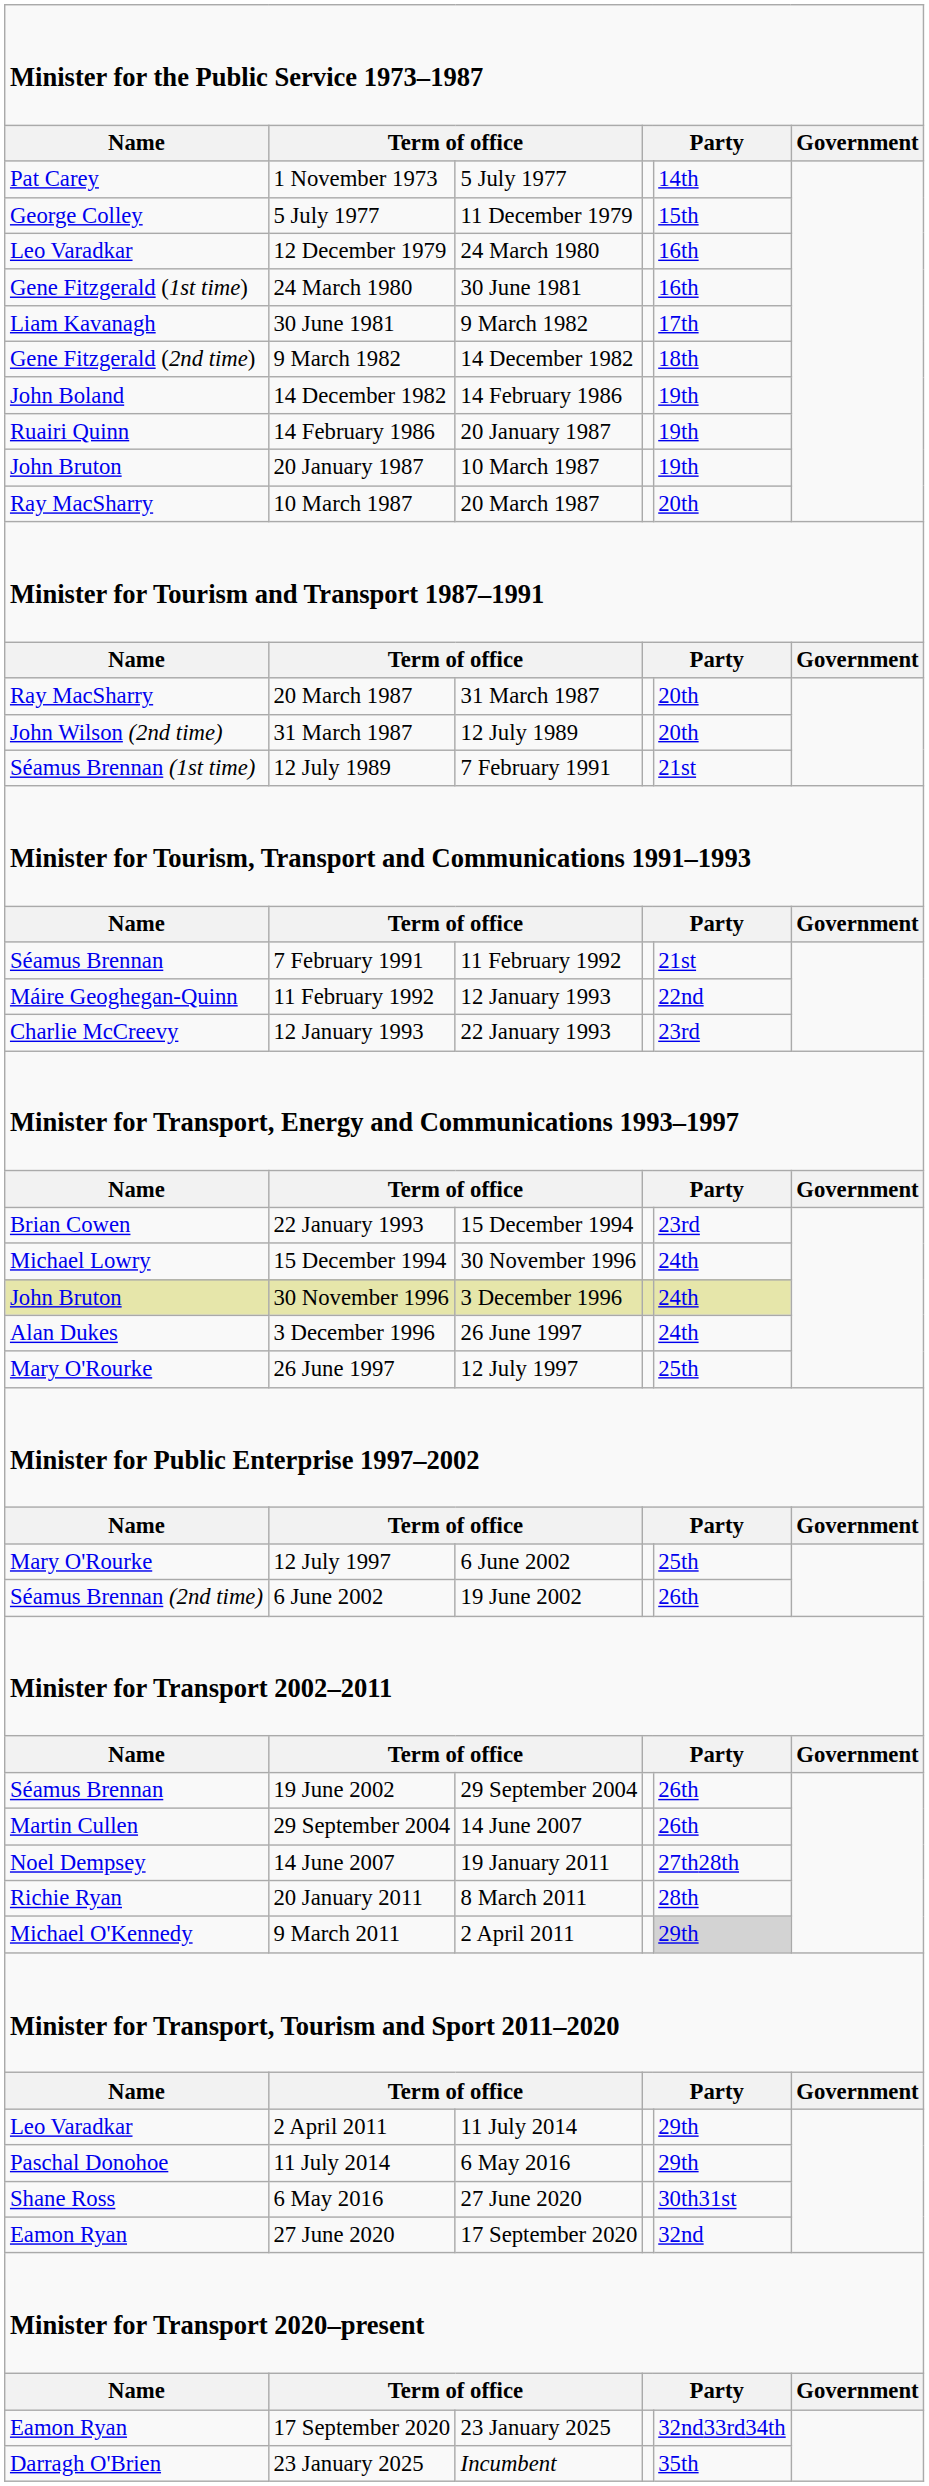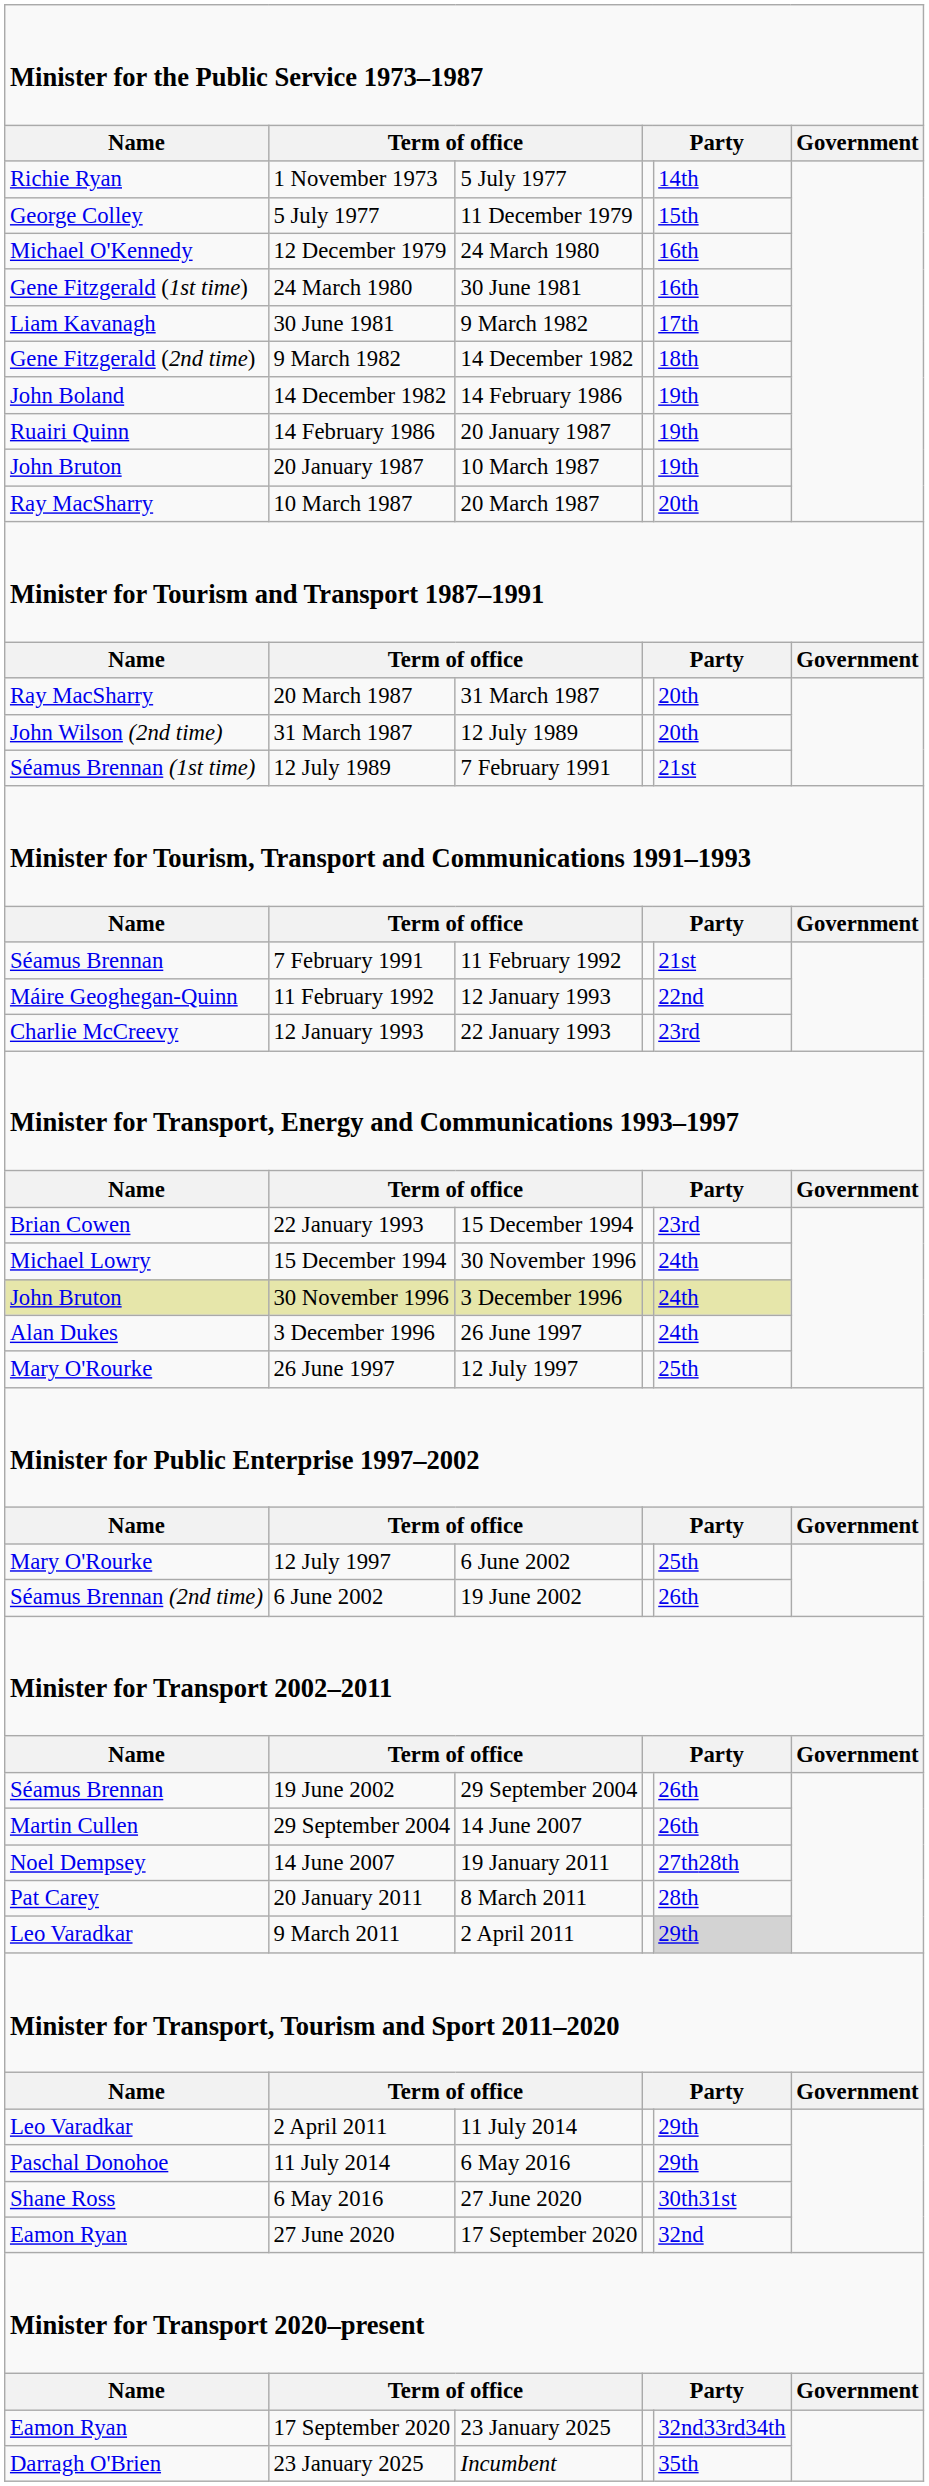(54, 178) Pat Carey -> (66, 178) Richie Ryan
(71, 251) Leo Varadkar -> (101, 251) Michael O'Kennedy
(66, 1898) Richie Ryan -> (54, 1898) Pat Carey
(101, 1934) Michael O'Kennedy -> (71, 1934) Leo Varadkar
